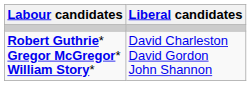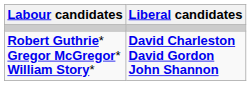(178, 55) normal -> (182, 55) bold
